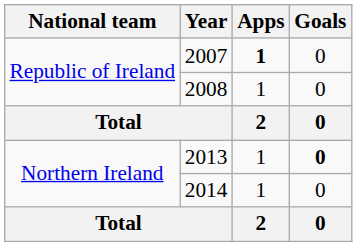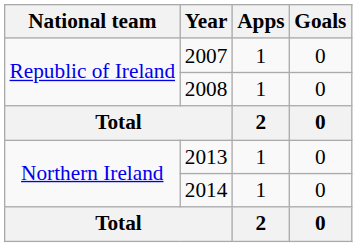(261, 55) bold -> (261, 55) normal
(320, 156) bold -> (320, 156) normal
